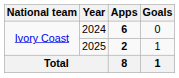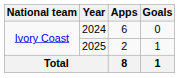(124, 30) bold -> (124, 30) normal
(124, 47) bold -> (124, 47) normal
